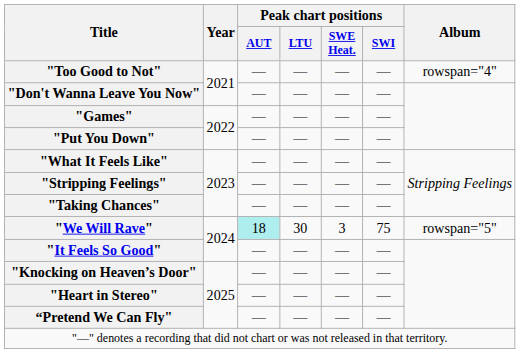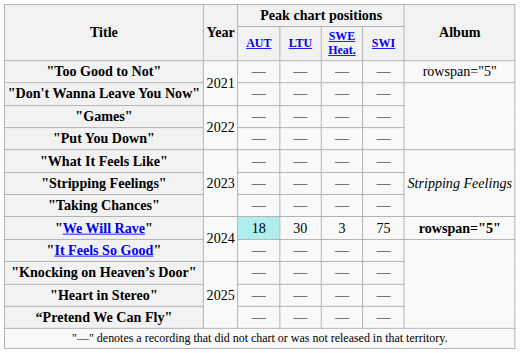(460, 71) rowspan="4" -> (460, 71) rowspan="5"
(460, 228) normal -> (460, 228) bold
